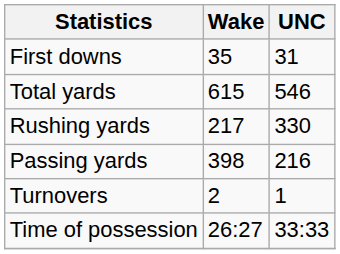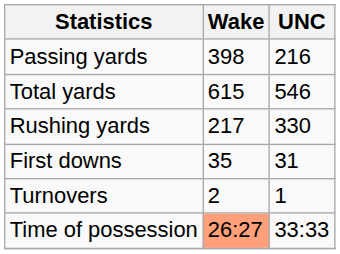rows swapped: (66, 56) <-> (79, 160)
(235, 230) no background -> (235, 230) lightsalmon background
